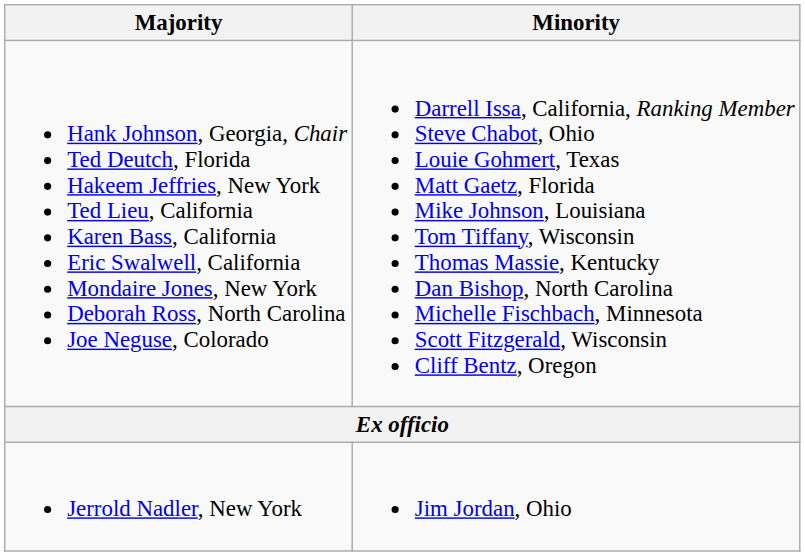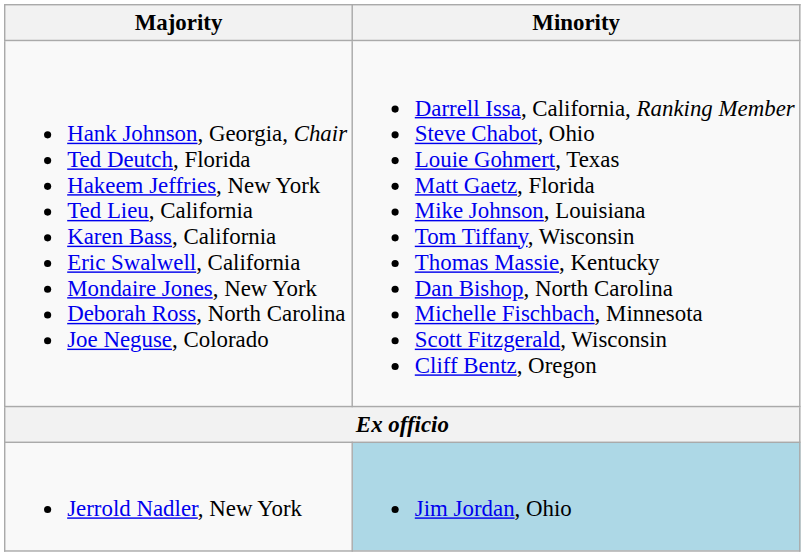(576, 509) no background -> (576, 509) lightblue background
